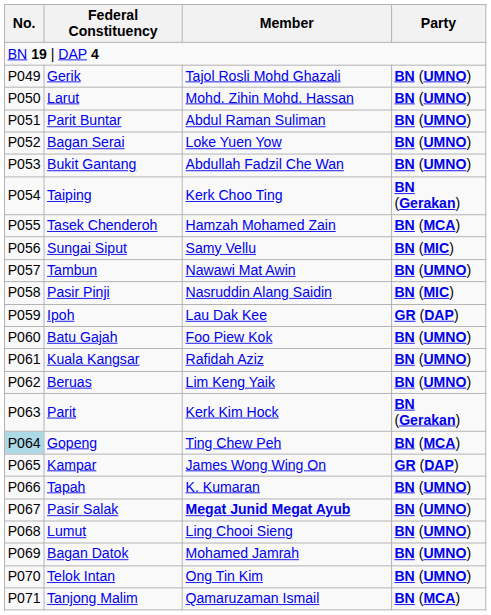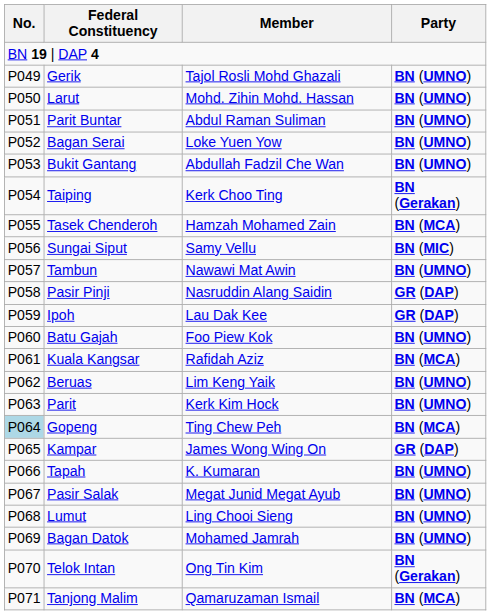(424, 292) BN (MIC) -> (427, 292) GR (DAP)
(433, 359) BN (UMNO) -> (427, 359) BN (MCA)
(427, 412) BN (Gerakan) -> (433, 404) BN (UMNO)
(268, 509) bold -> (263, 493) normal
(433, 576) BN (UMNO) -> (427, 568) BN (Gerakan)
